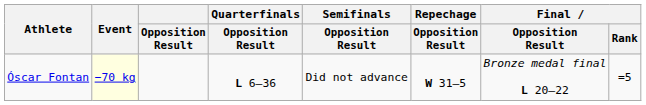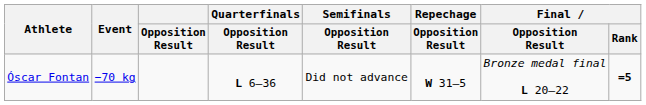(115, 77) lightyellow background -> (115, 77) no background
(625, 77) normal -> (625, 77) bold
